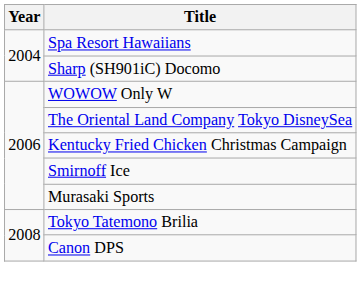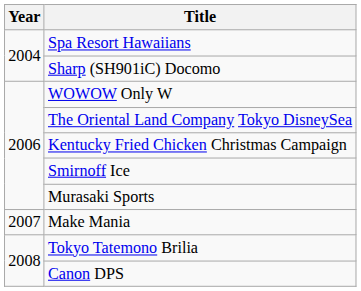+ row: (89, 222)
